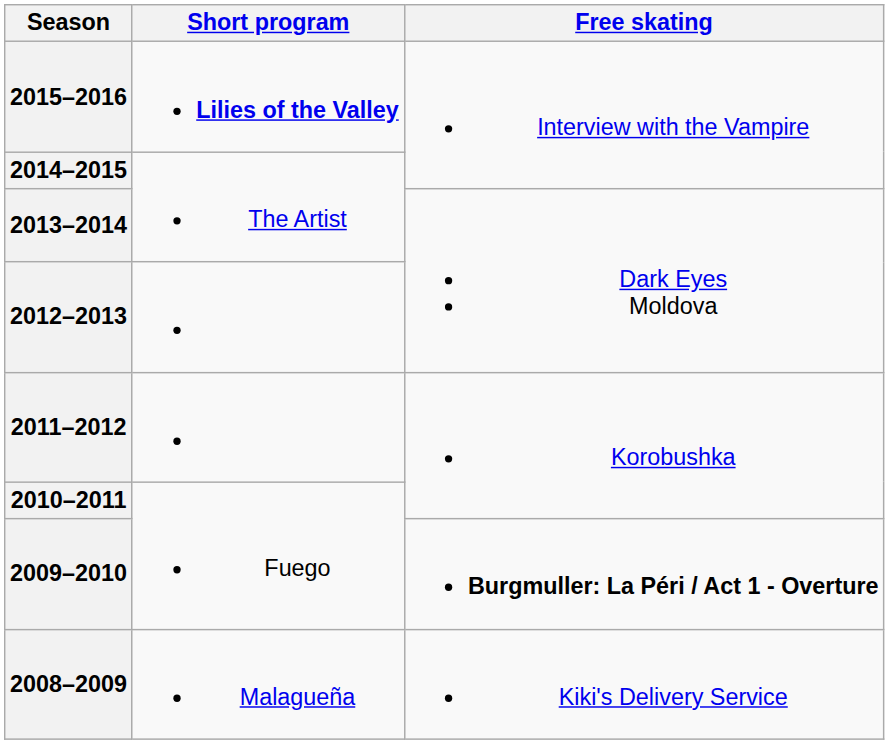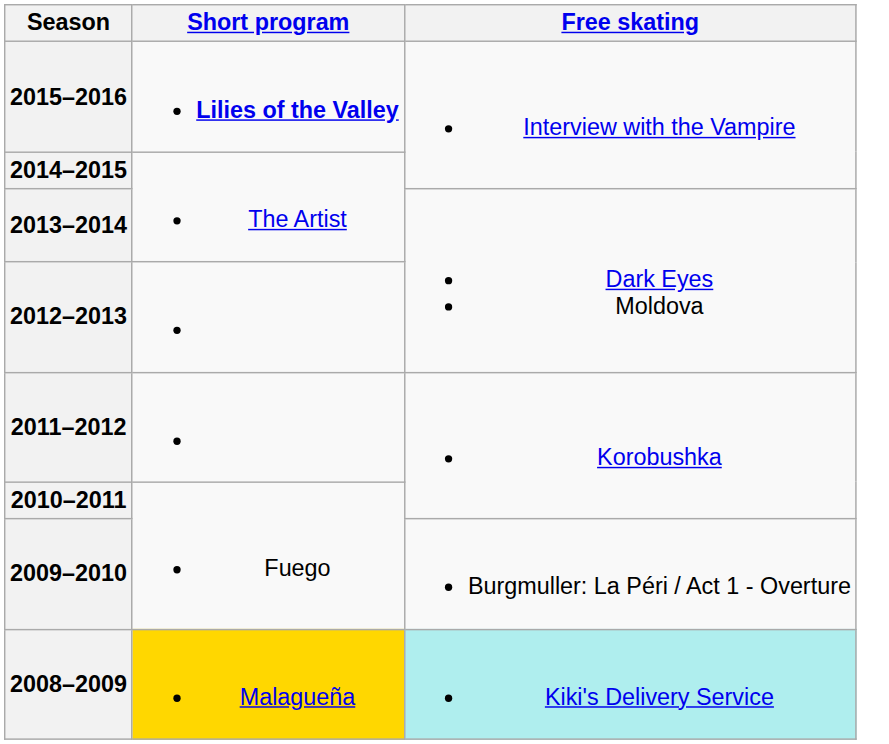(644, 587) bold -> (630, 587) normal
(268, 697) no background -> (268, 697) gold background
(644, 697) no background -> (630, 697) paleturquoise background
